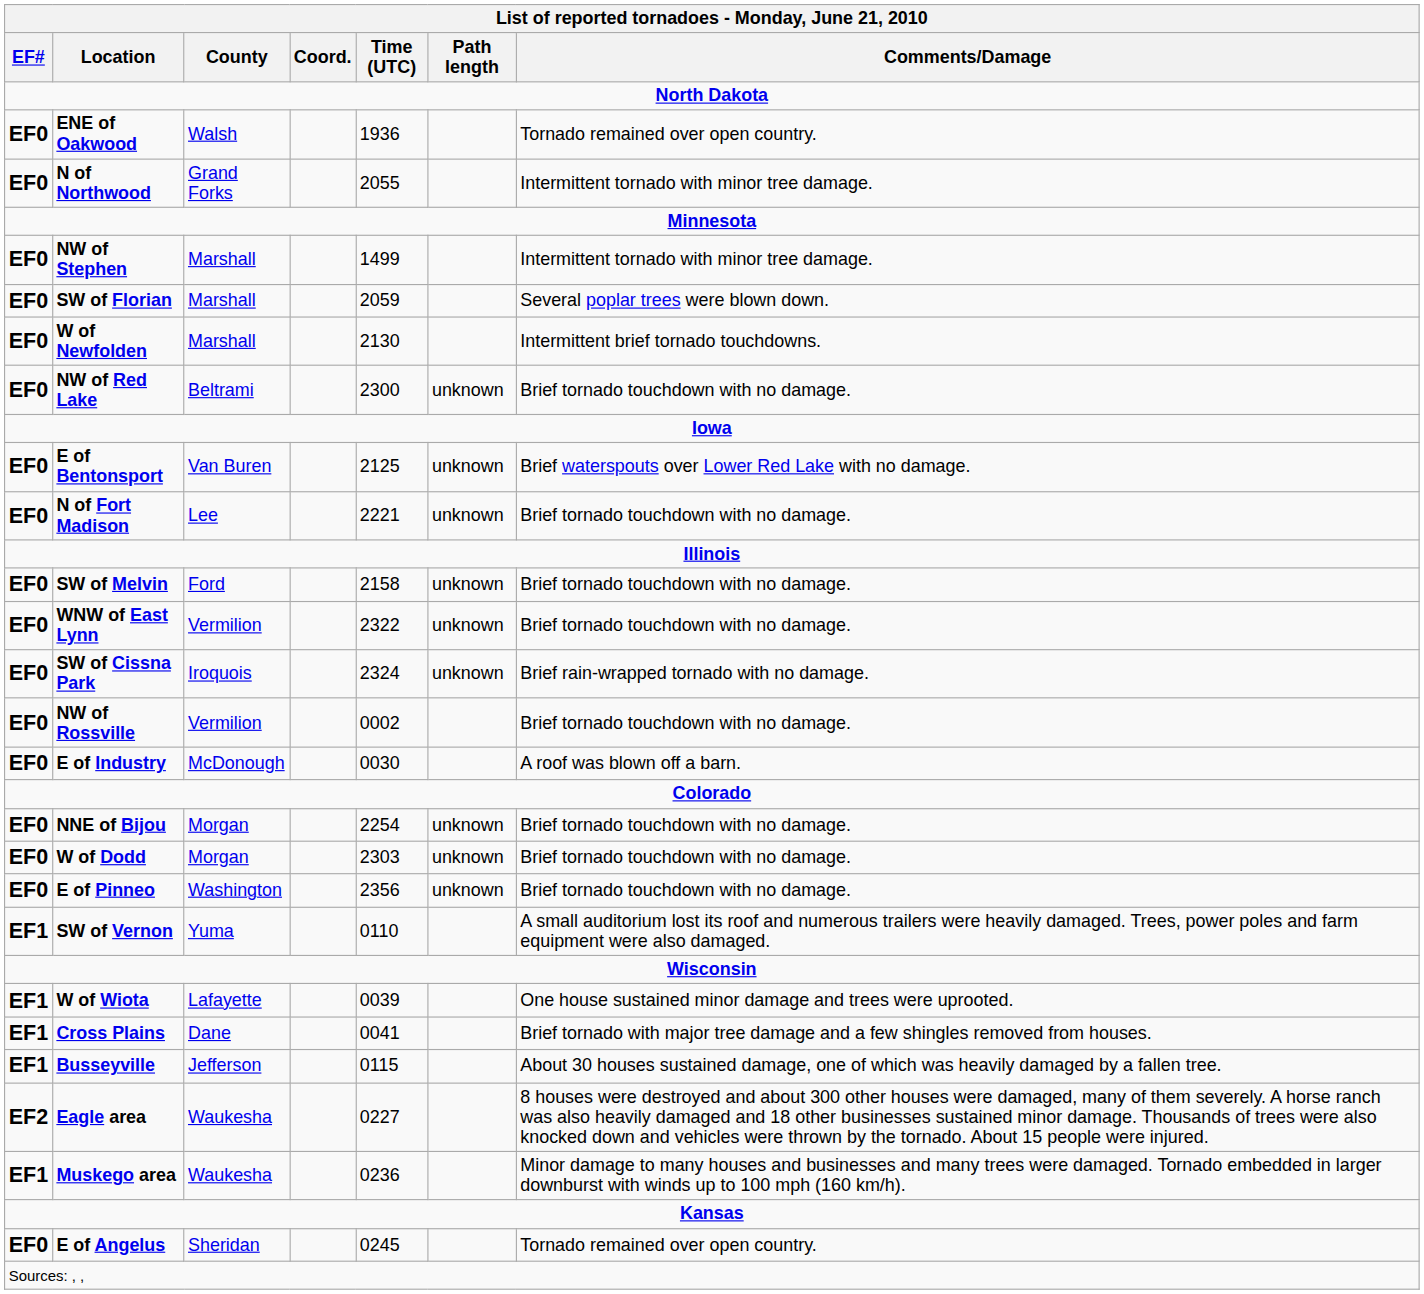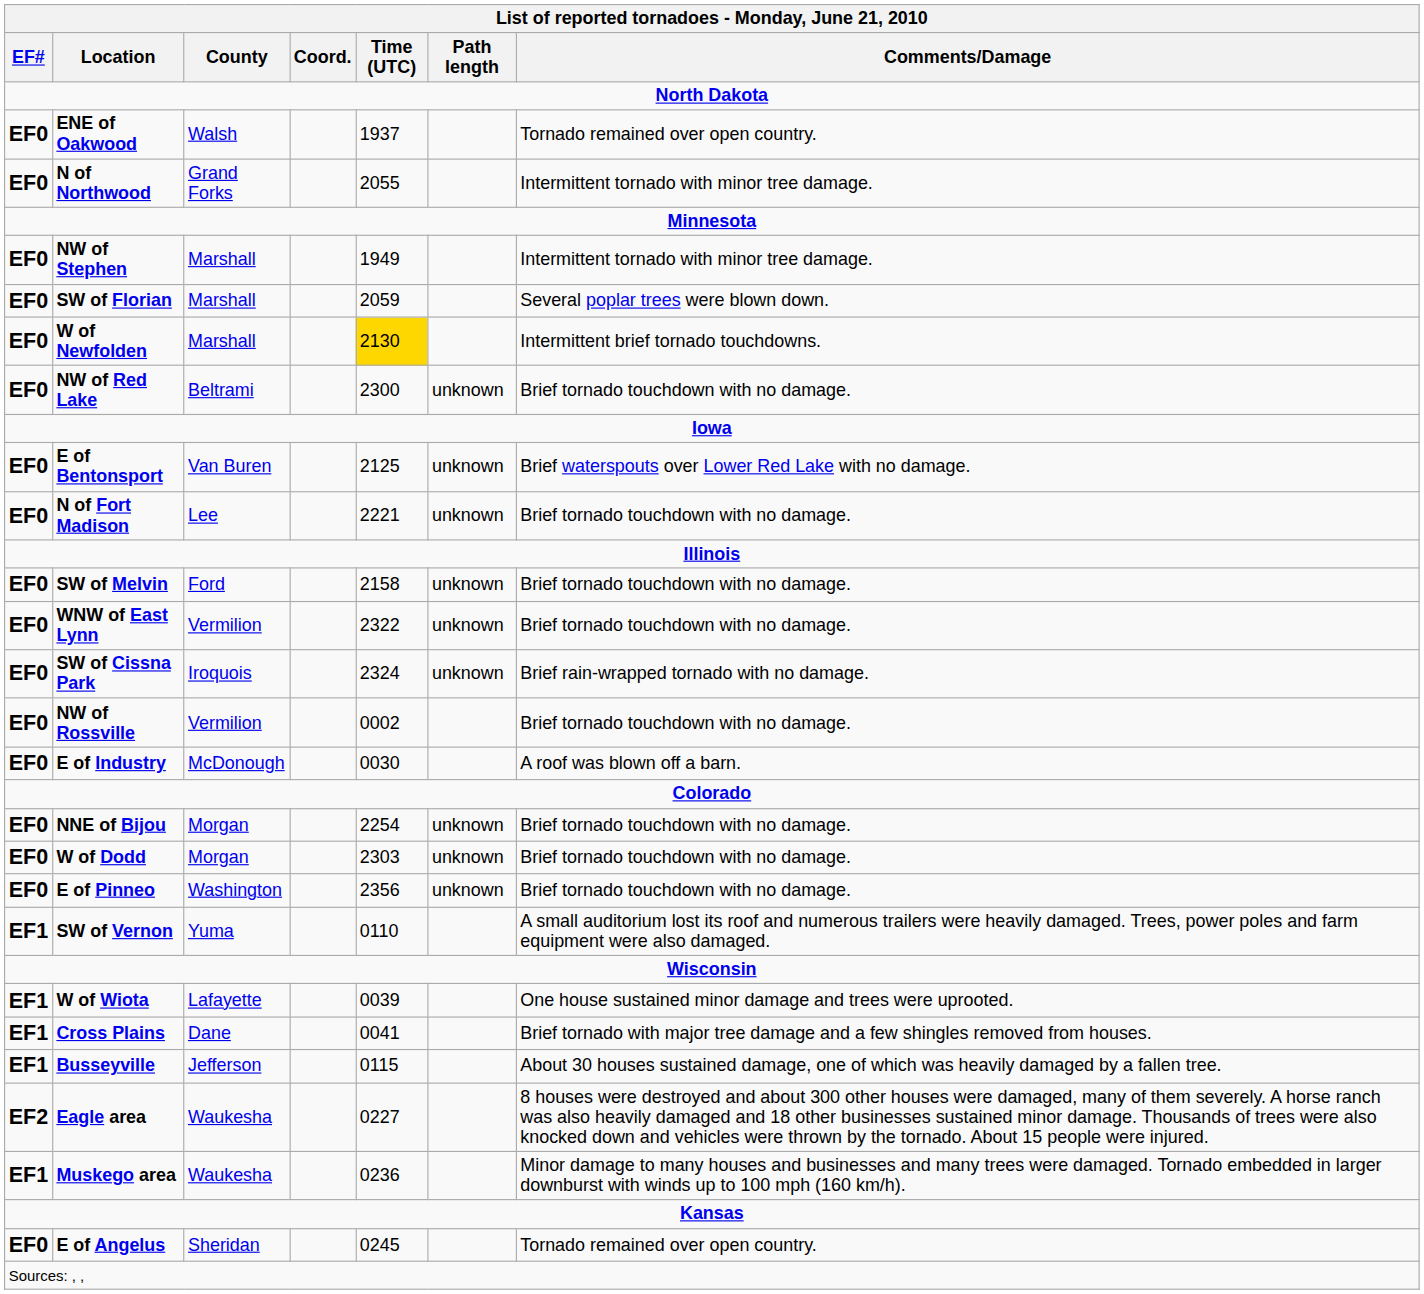(380, 134) 1936 -> (380, 134) 1937
(380, 259) 1499 -> (380, 259) 1949
(380, 341) no background -> (380, 341) gold background
